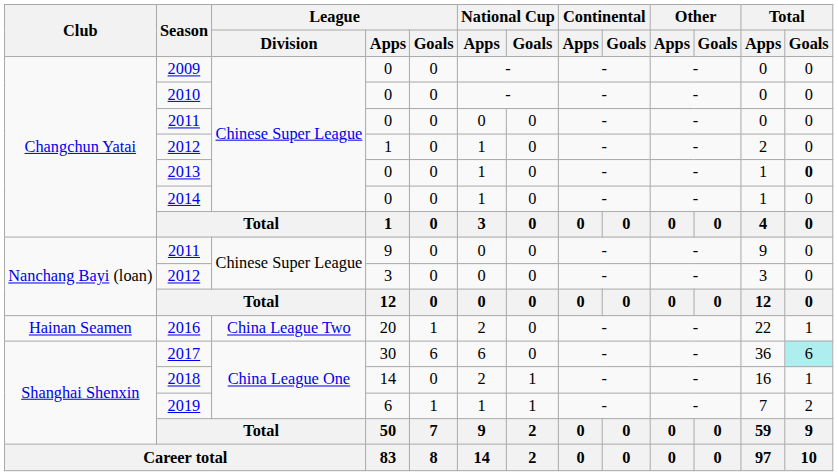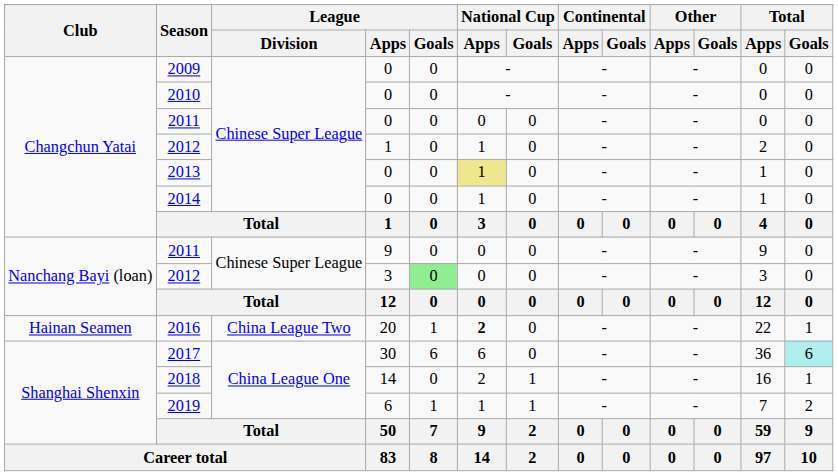(482, 172) no background -> (482, 172) khaki background
(809, 172) bold -> (809, 172) normal
(434, 276) no background -> (434, 276) lightgreen background
(482, 328) normal -> (482, 328) bold
